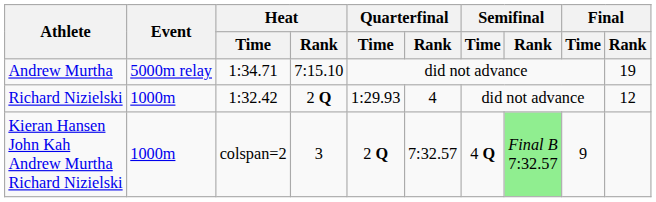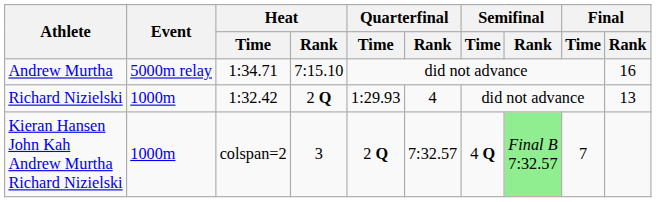(628, 71) 19 -> (628, 71) 16
(628, 98) 12 -> (628, 98) 13
(583, 154) 9 -> (583, 154) 7
